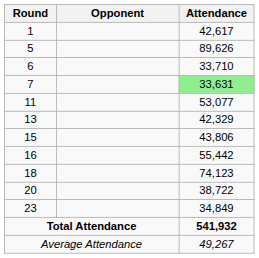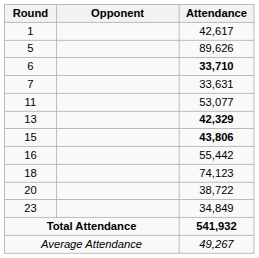(216, 67) normal -> (216, 67) bold
(216, 85) lightgreen background -> (216, 85) no background
(216, 120) normal -> (216, 120) bold
(216, 138) normal -> (216, 138) bold
